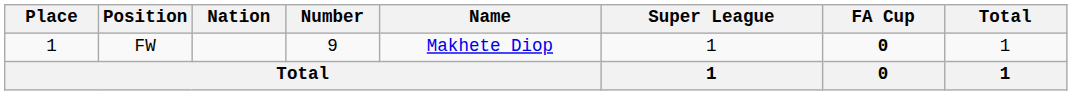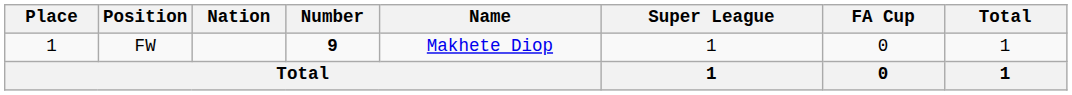(332, 48) normal -> (332, 48) bold
(883, 48) bold -> (883, 48) normal
